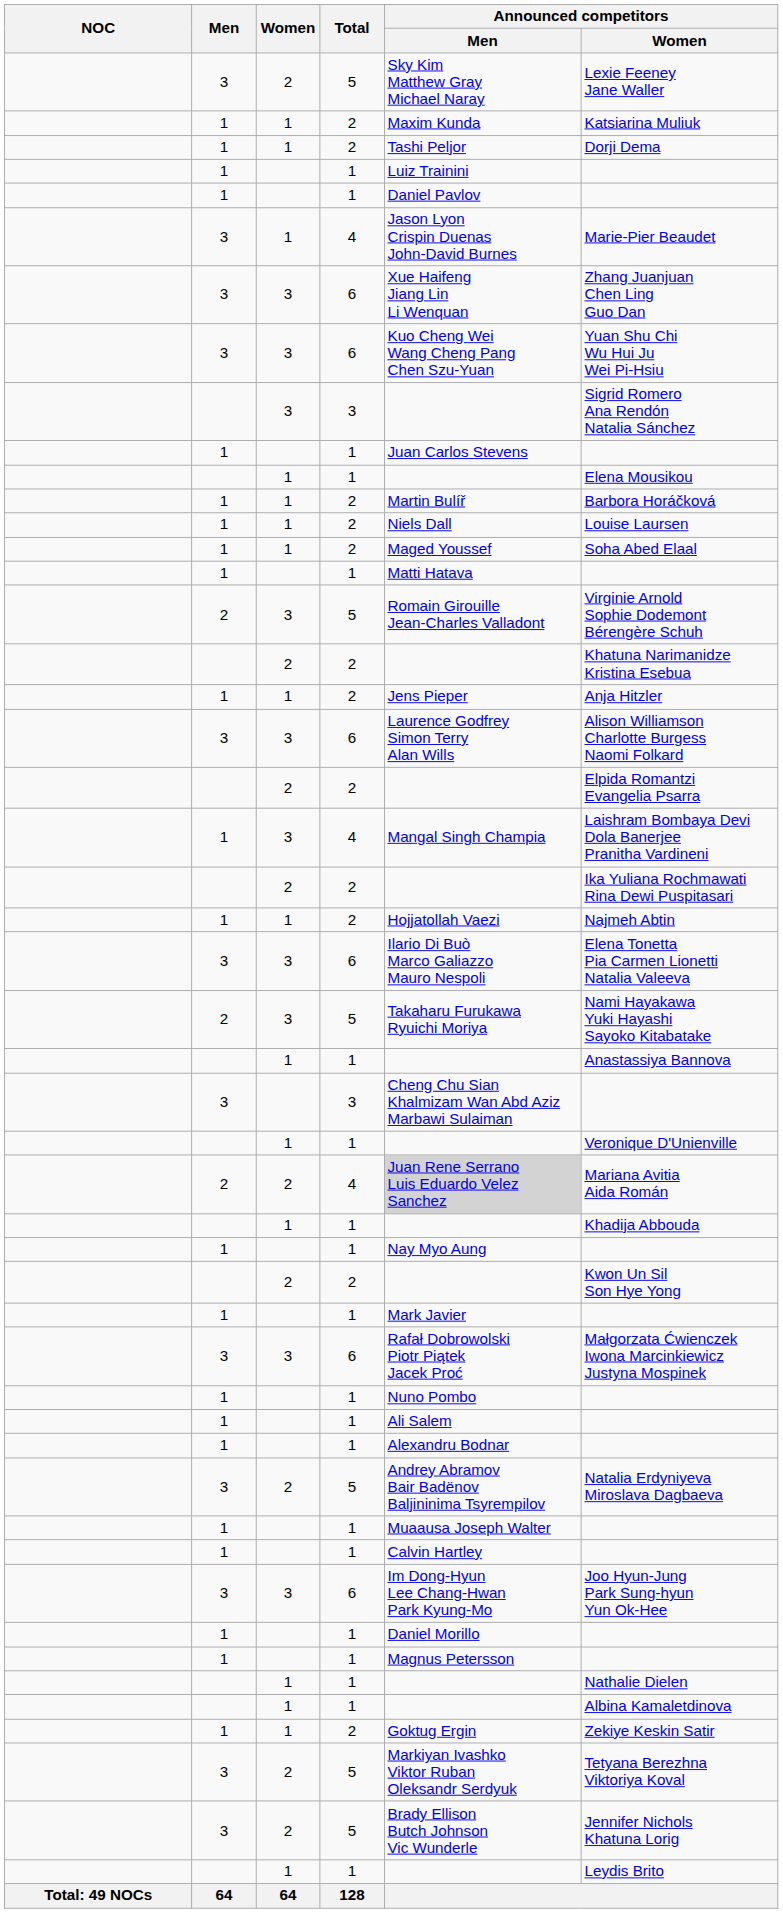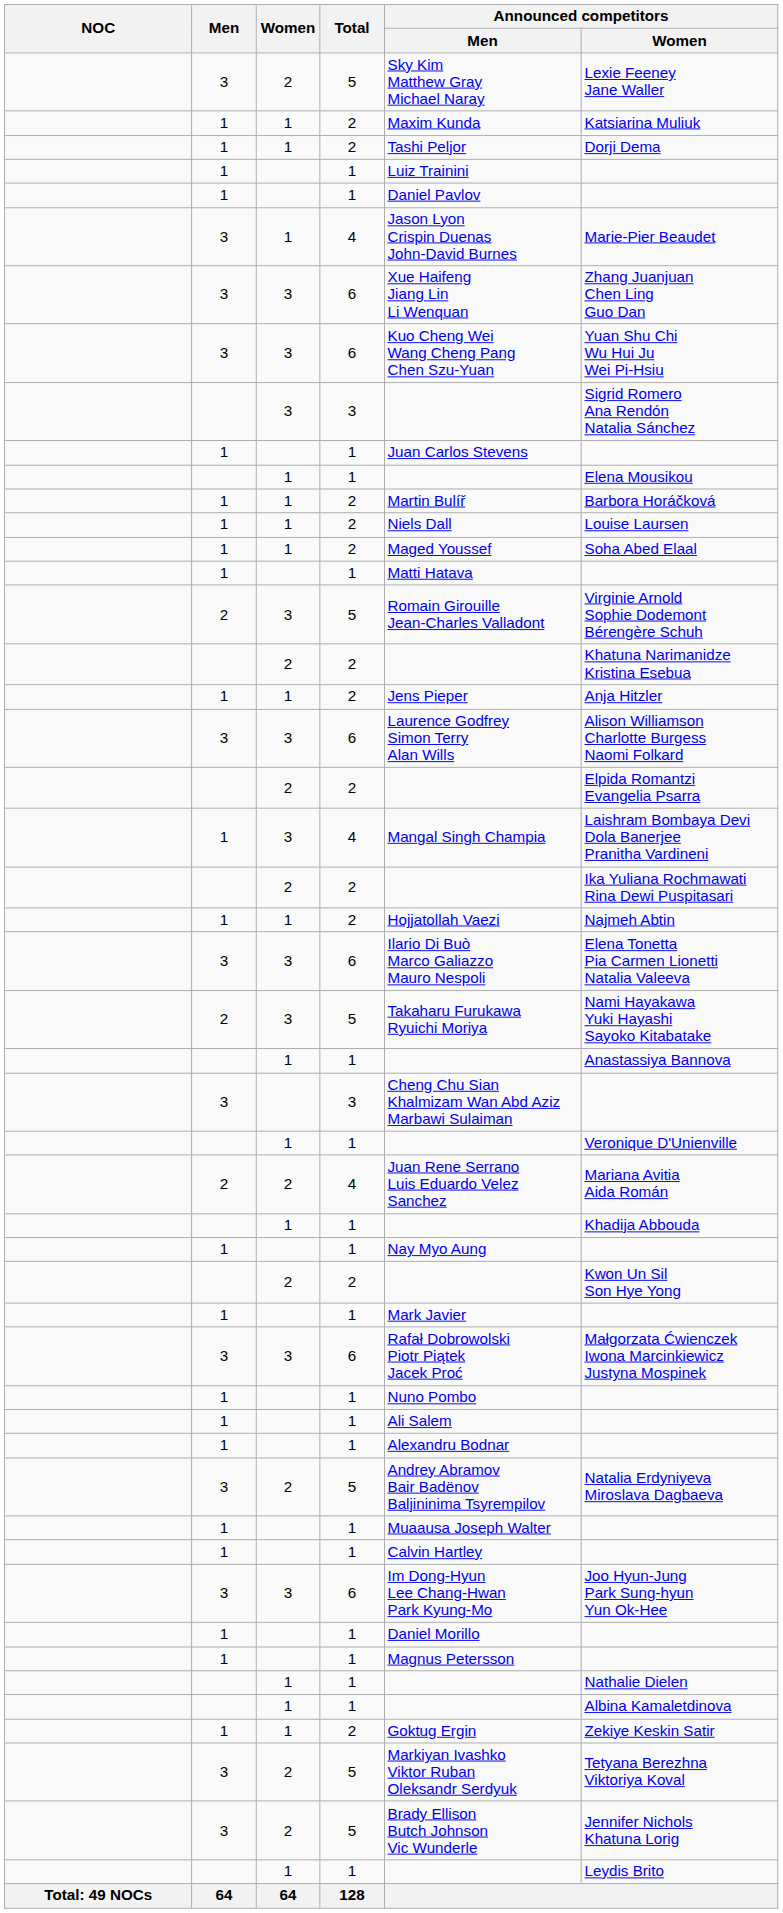(453, 1184) lightgrey background -> (453, 1184) no background
